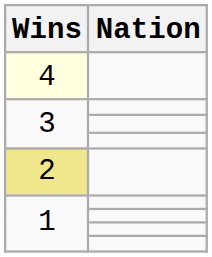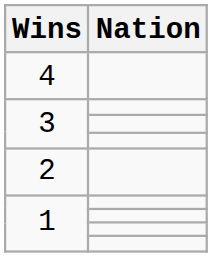(47, 76) lightyellow background -> (47, 76) no background
(47, 171) khaki background -> (47, 171) no background
